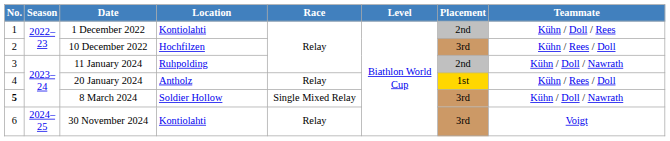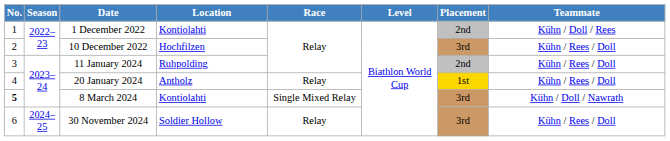(577, 63) Kühn / Doll / Nawrath -> (577, 63) Kühn / Rees / Doll
(191, 97) Soldier Hollow -> (183, 97) Kontiolahti
(183, 121) Kontiolahti -> (191, 121) Soldier Hollow
(577, 121) Voigt -> (577, 121) Kühn / Rees / Doll
